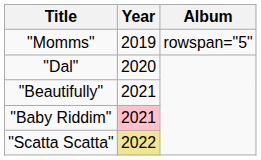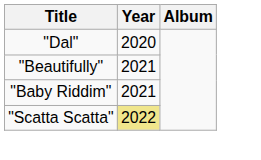- row: (61, 42)
(139, 117) pink background -> (139, 92) no background
